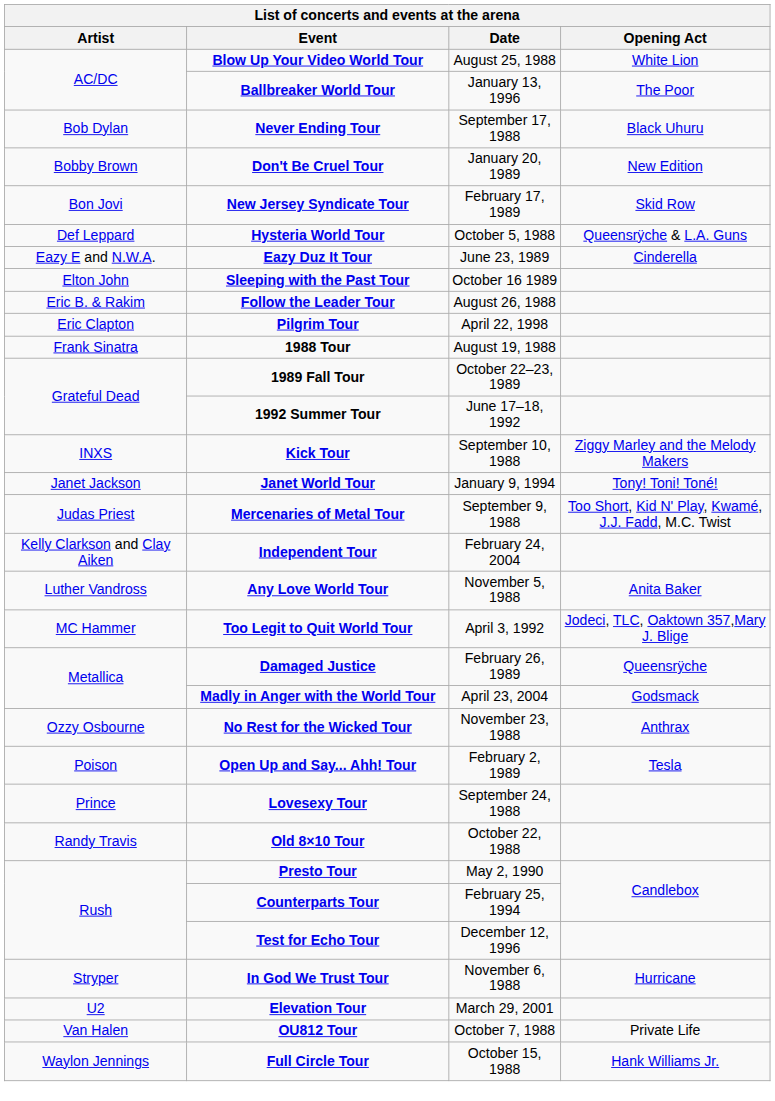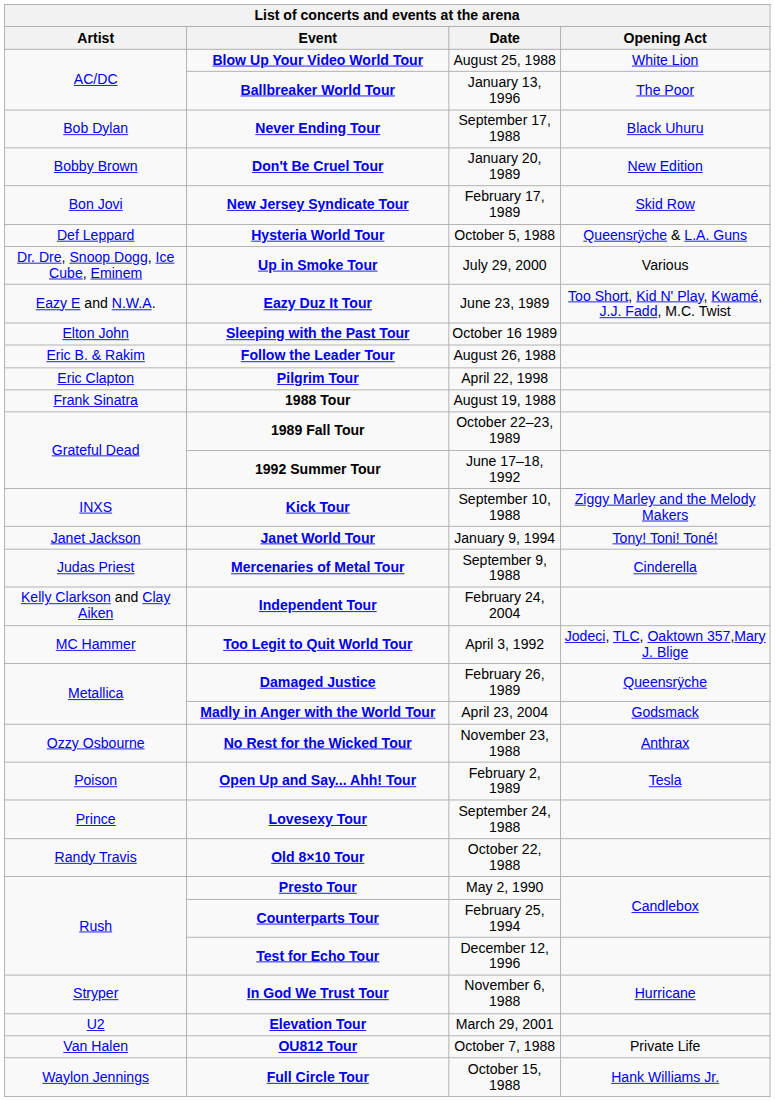+ row: (318, 265)
(665, 257) Cinderella -> (665, 303) Too Short, Kid N' Play, Kwamé, J.J. Fadd, M.C. Twist
(665, 514) Too Short, Kid N' Play, Kwamé, J.J. Fadd, M.C. Twist -> (665, 568) Cinderella
- row: (318, 590)
